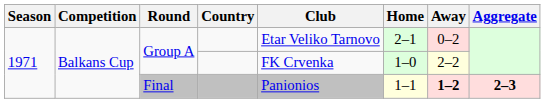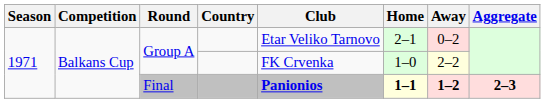(290, 86) normal -> (292, 86) bold
(405, 86) normal -> (405, 86) bold
